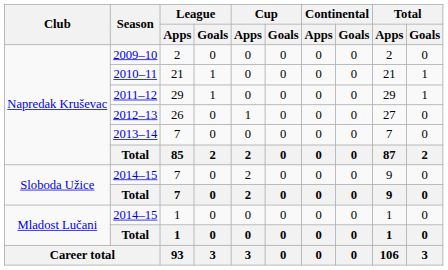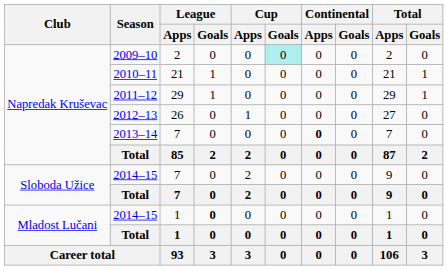(283, 54) no background -> (283, 54) paleturquoise background
(319, 134) normal -> (319, 134) bold
(213, 214) normal -> (213, 214) bold
